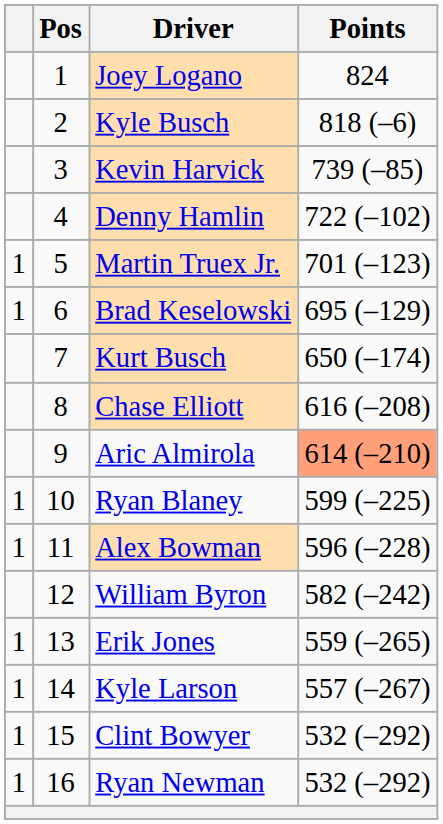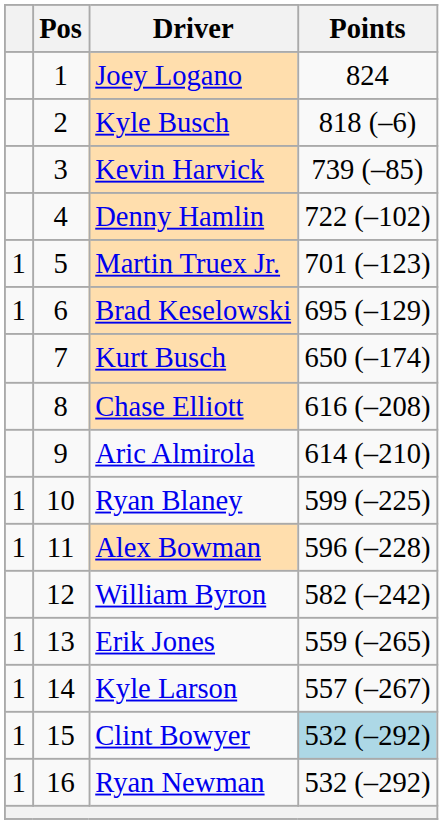(367, 452) lightsalmon background -> (367, 452) no background
(367, 735) no background -> (367, 735) lightblue background
